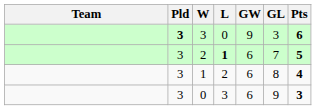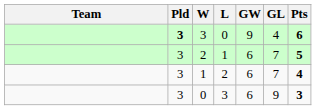(276, 34) 3 -> (276, 34) 4
(225, 54) bold -> (225, 54) normal
(276, 74) 8 -> (276, 74) 7
